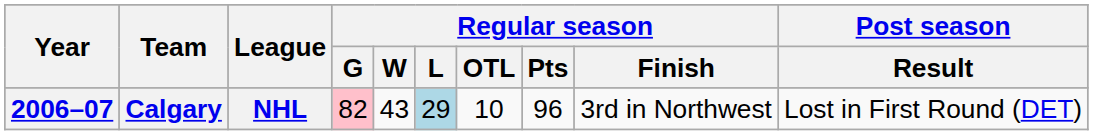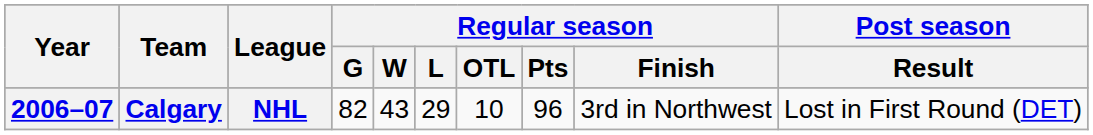(353, 109) pink background -> (353, 109) no background
(436, 109) lightblue background -> (436, 109) no background
